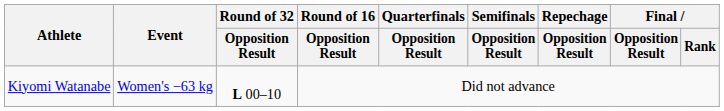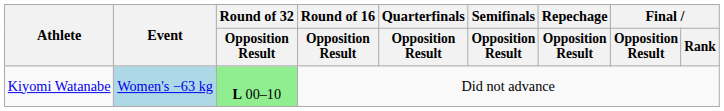(165, 86) no background -> (165, 86) lightblue background
(257, 95) no background -> (257, 95) lightgreen background
